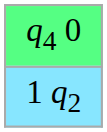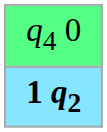(54, 95) normal -> (54, 95) bold
